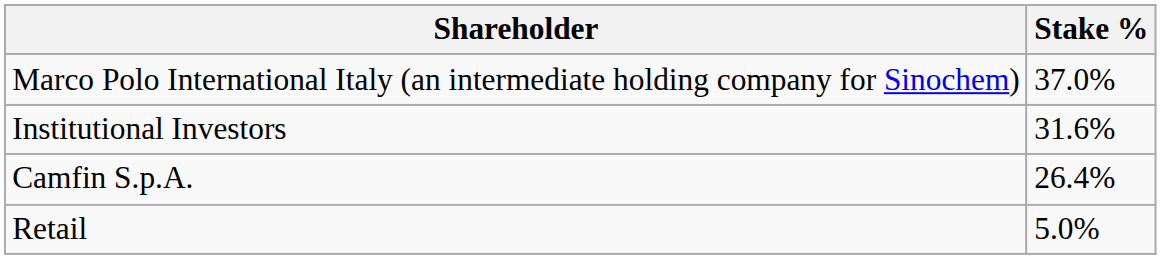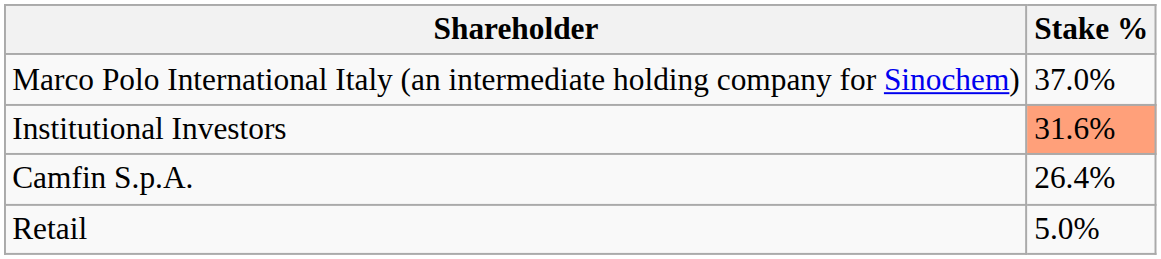(1075, 128) no background -> (1075, 128) lightsalmon background
